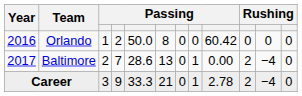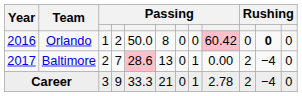(221, 40) no background -> (221, 40) pink background
(268, 40) normal -> (268, 40) bold
(140, 61) no background -> (140, 61) pink background
